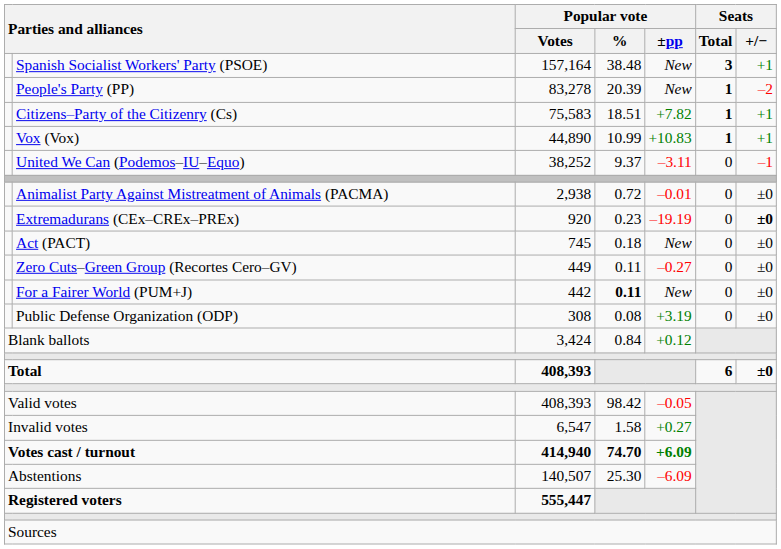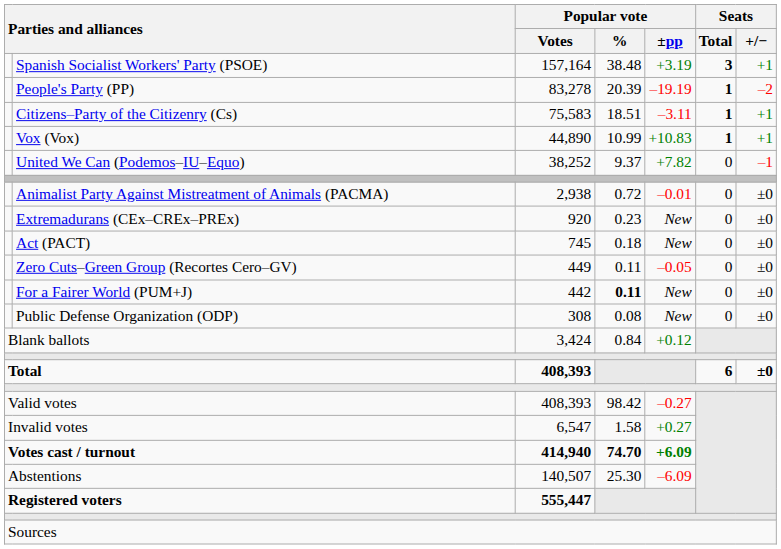(678, 65) New -> (674, 65) +3.19
(678, 89) New -> (671, 89) –19.19
(674, 114) +7.82 -> (675, 114) –3.11
(675, 162) –3.11 -> (674, 162) +7.82
(671, 218) –19.19 -> (678, 218) New
(765, 218) bold -> (765, 218) normal
(674, 267) –0.27 -> (674, 267) –0.05
(674, 316) +3.19 -> (678, 316) New
(674, 403) –0.05 -> (674, 403) –0.27
